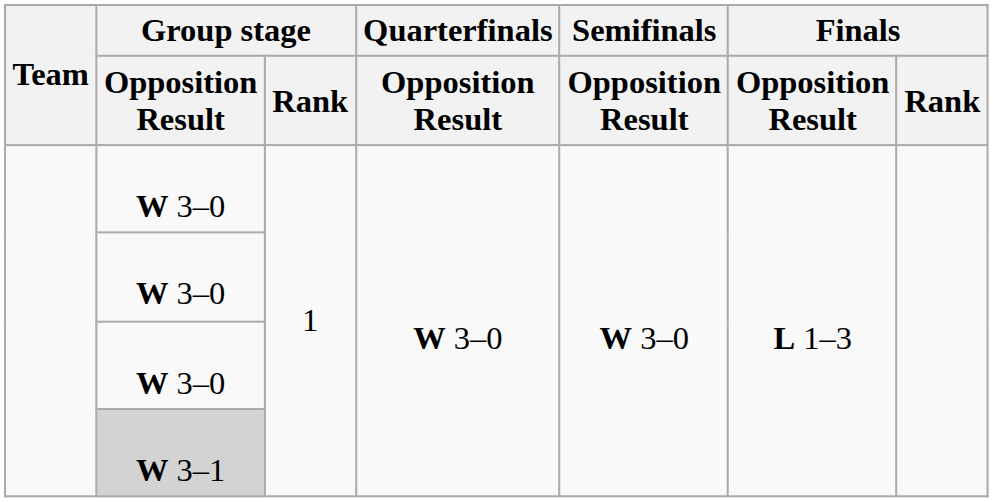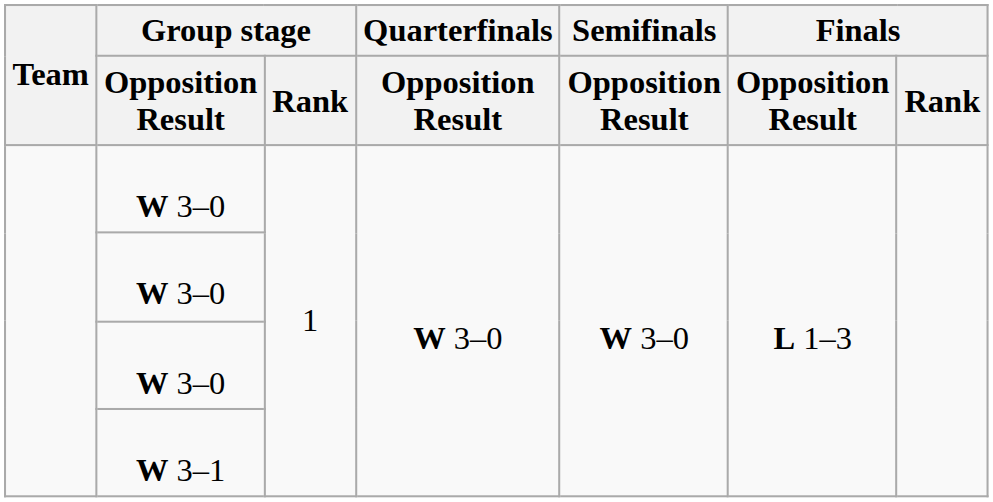(181, 470) lightgrey background -> (181, 470) no background
